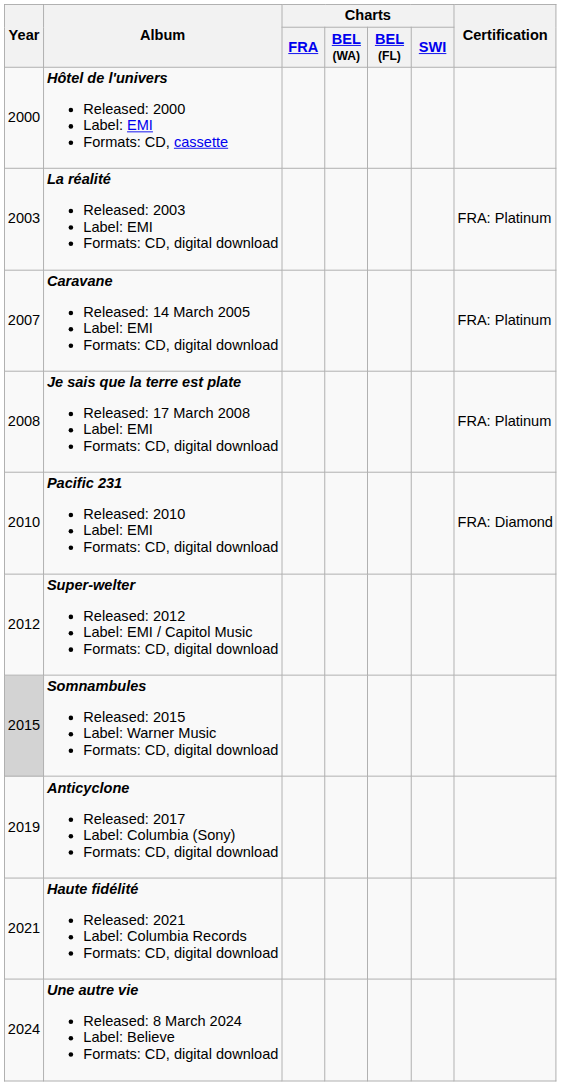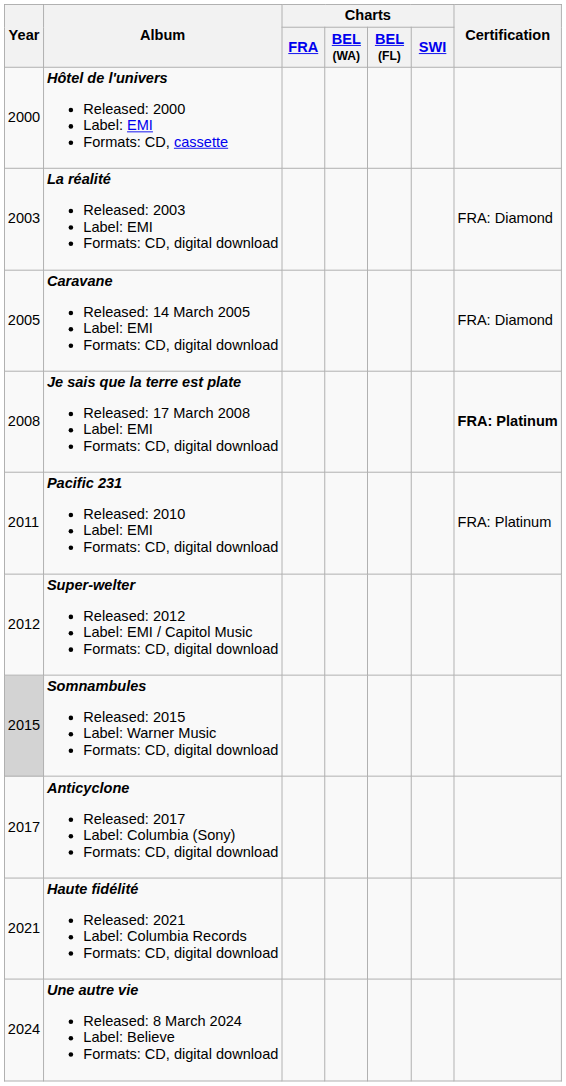(504, 219) FRA: Platinum -> (505, 219) FRA: Diamond
(24, 320) 2007 -> (24, 320) 2005
(504, 320) FRA: Platinum -> (505, 320) FRA: Diamond
(504, 421) normal -> (508, 421) bold
(24, 523) 2010 -> (23, 523) 2011
(505, 523) FRA: Diamond -> (504, 523) FRA: Platinum
(24, 827) 2019 -> (24, 827) 2017
